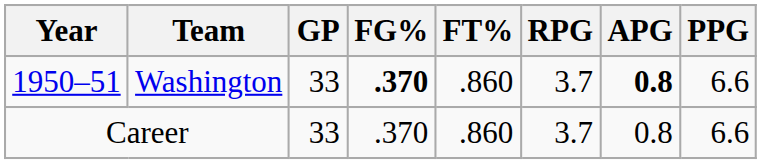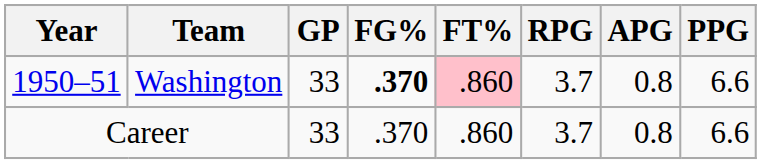(486, 81) no background -> (486, 81) pink background
(653, 81) bold -> (653, 81) normal
